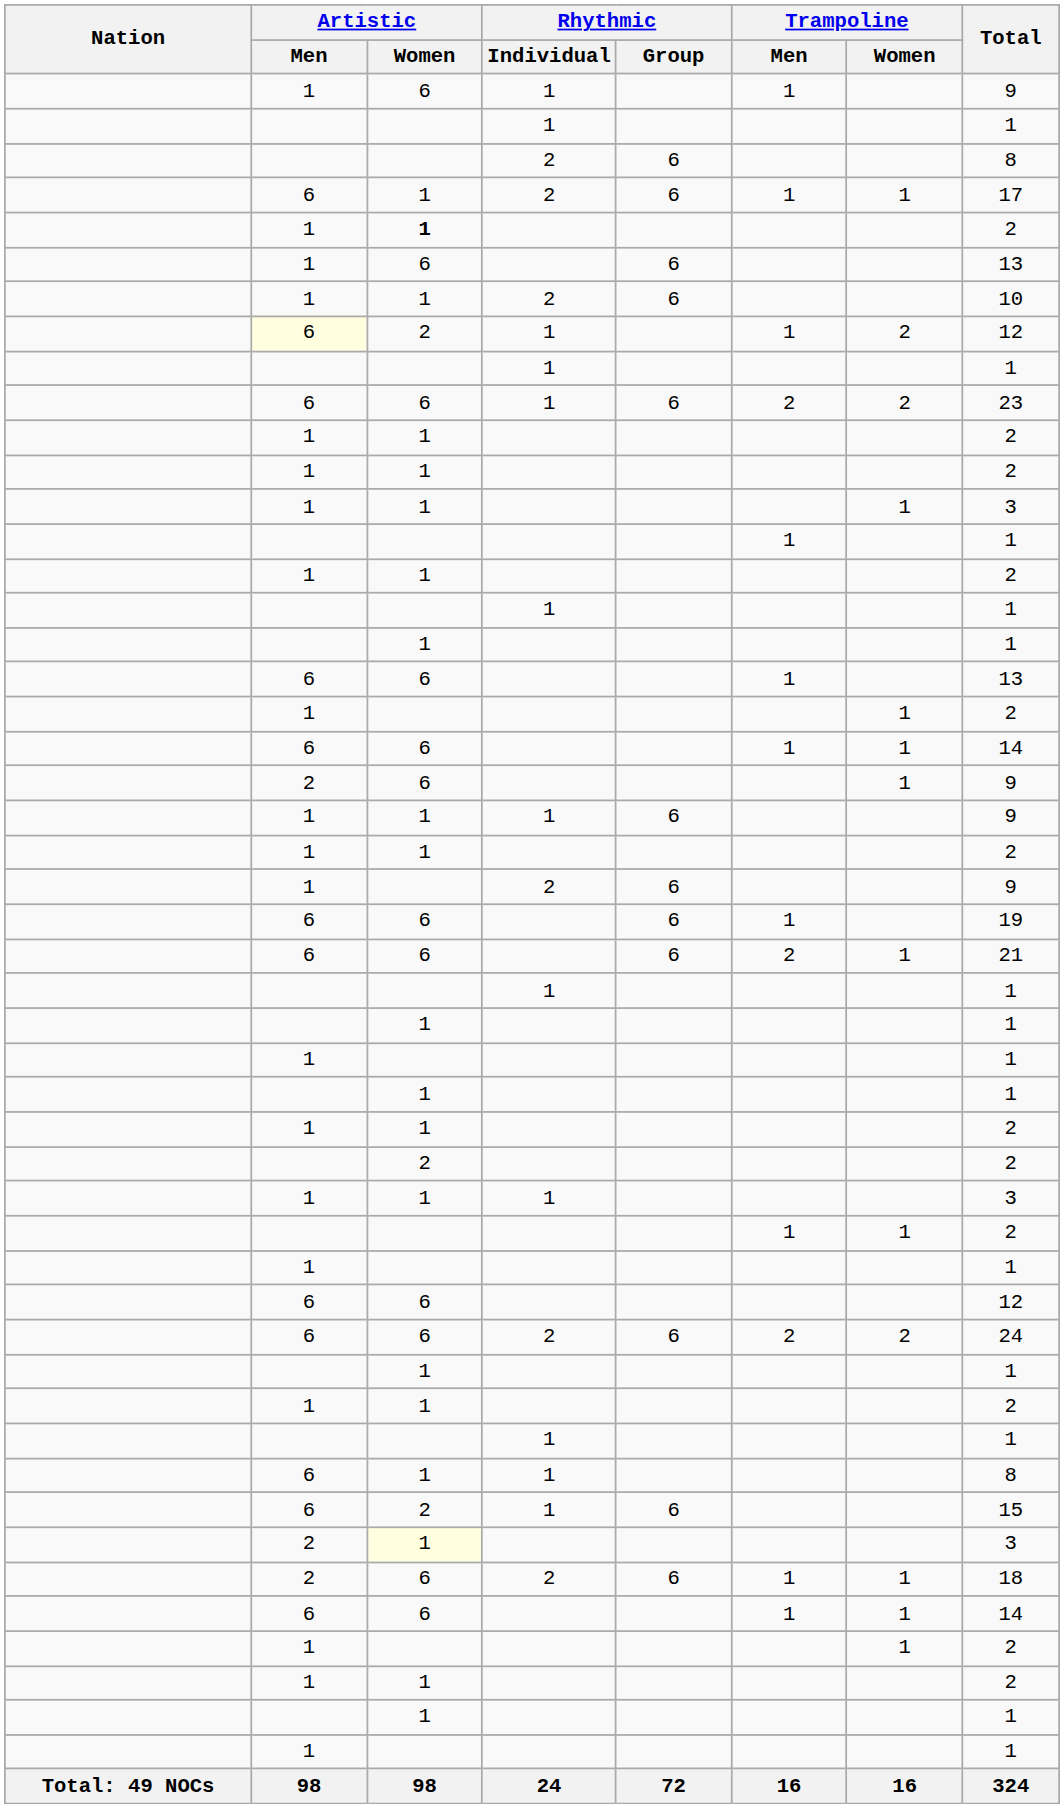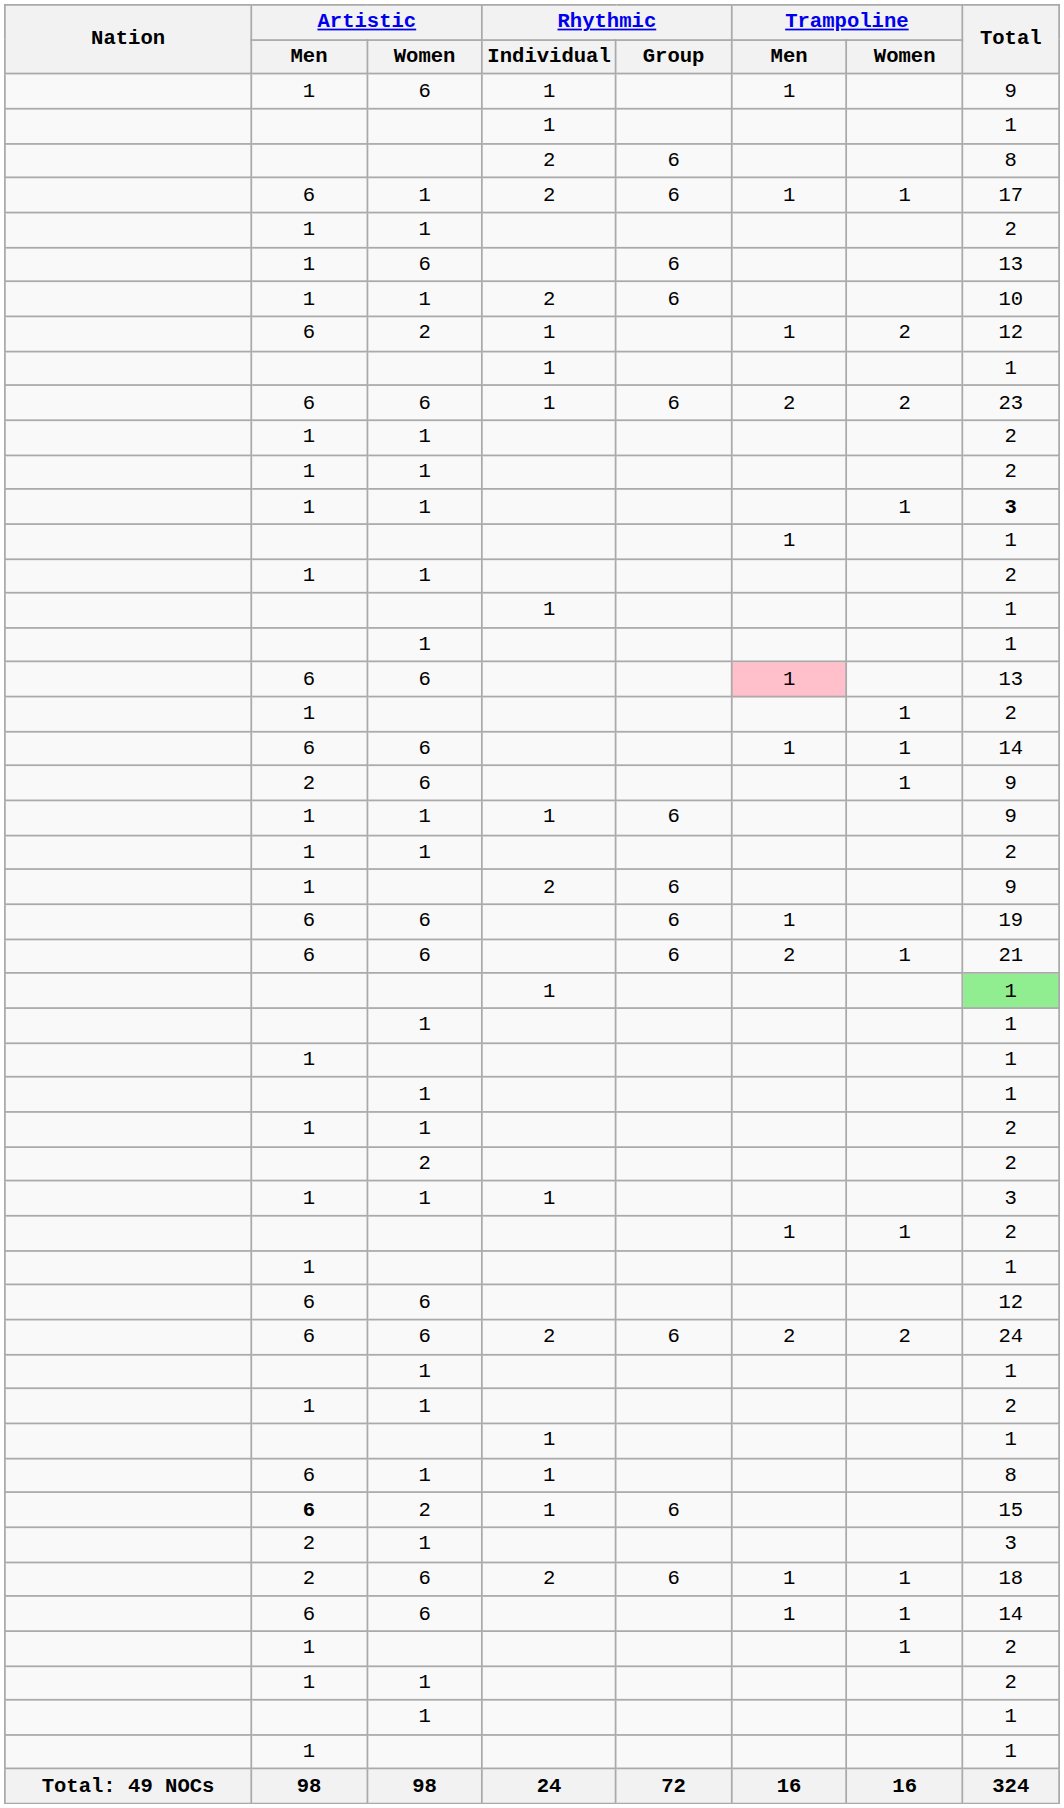(425, 229) bold -> (425, 229) normal
(309, 333) lightyellow background -> (309, 333) no background
(1011, 506) normal -> (1011, 506) bold
(789, 679) no background -> (789, 679) pink background
(1011, 991) no background -> (1011, 991) lightgreen background
(309, 1509) normal -> (309, 1509) bold
(425, 1544) lightyellow background -> (425, 1544) no background
